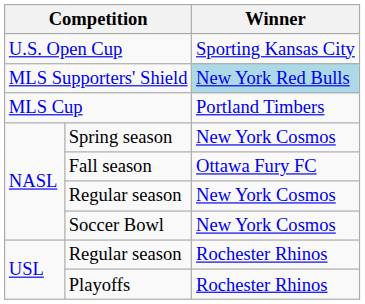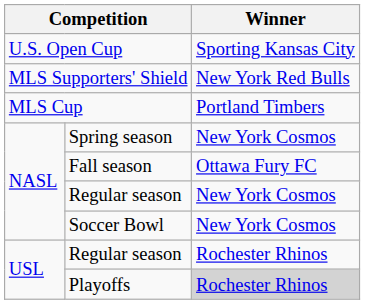(273, 78) lightblue background -> (273, 78) no background
(262, 284) no background -> (262, 284) lightgrey background
